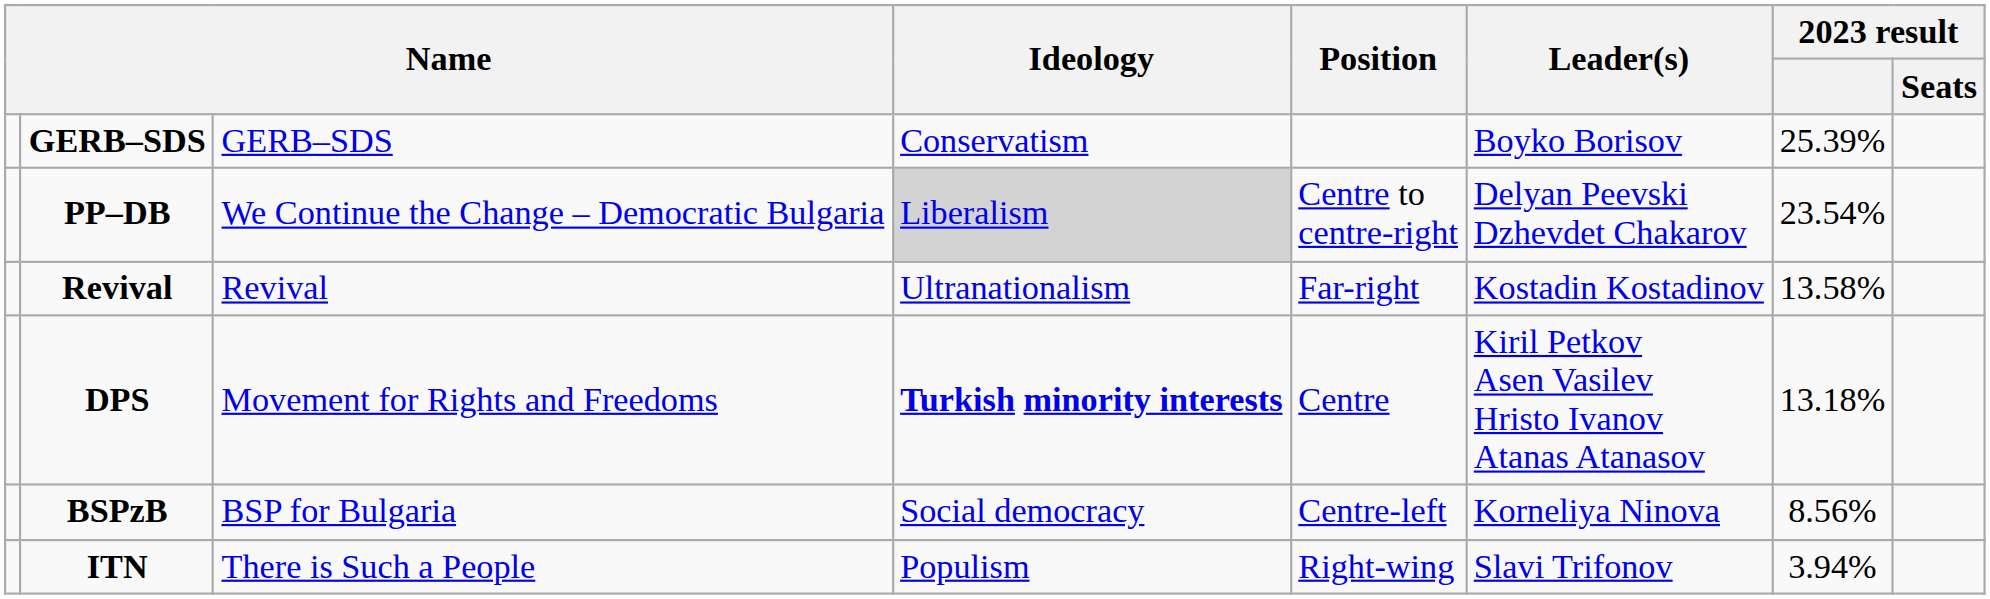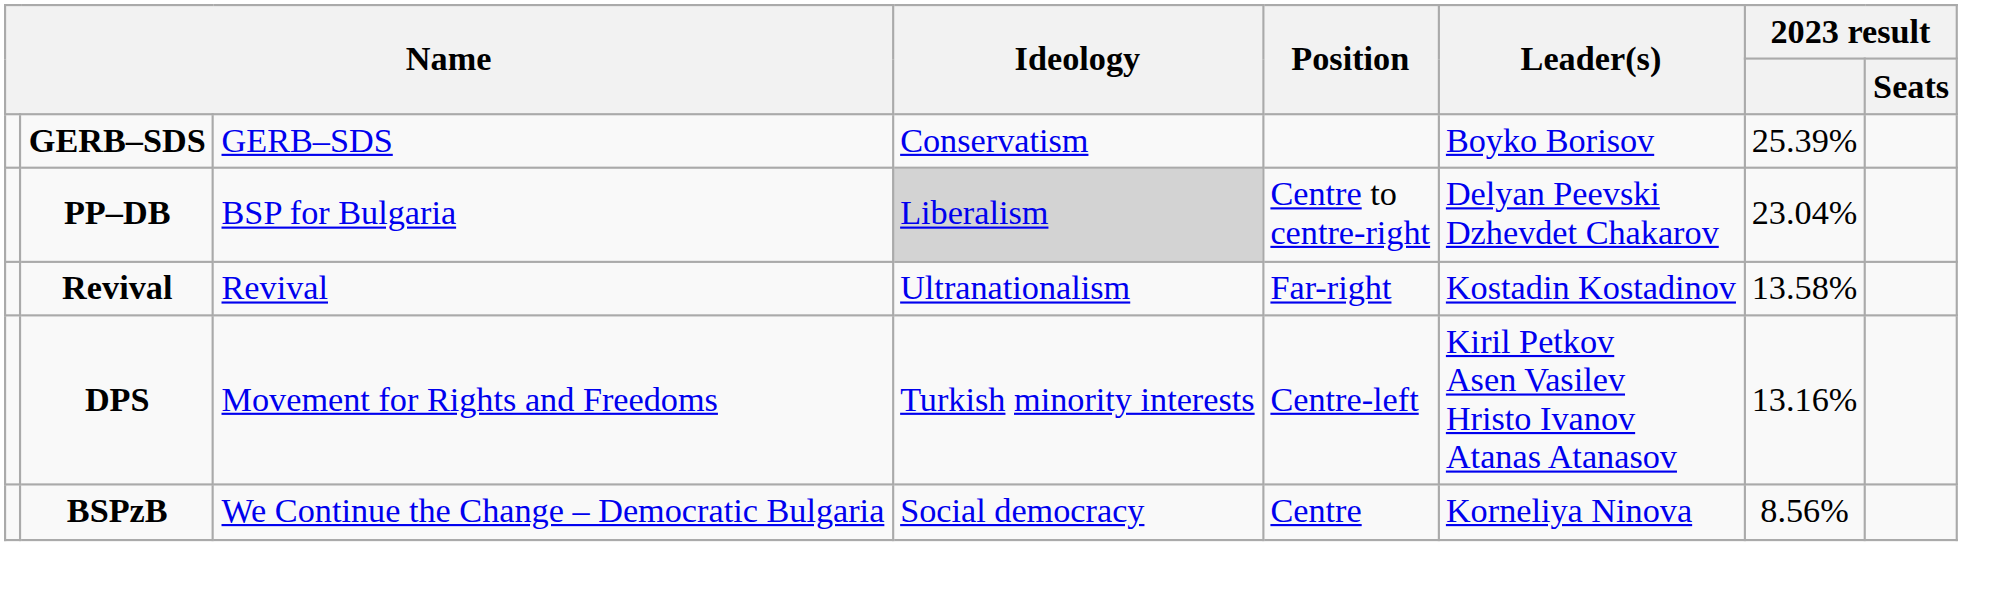(553, 213) We Continue the Change – Democratic Bulgaria -> (339, 213) BSP for Bulgaria
(1832, 213) 23.54% -> (1805, 213) 23.04%
(1091, 399) bold -> (1077, 399) normal
(1344, 399) Centre -> (1345, 399) Centre-left
(1832, 399) 13.18% -> (1805, 399) 13.16%
(339, 511) BSP for Bulgaria -> (553, 511) We Continue the Change – Democratic Bulgaria
(1372, 511) Centre-left -> (1316, 511) Centre
- row: (117, 565)
